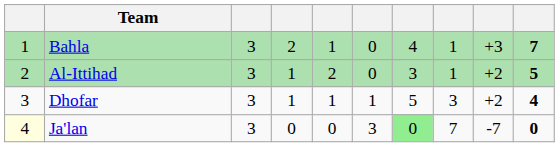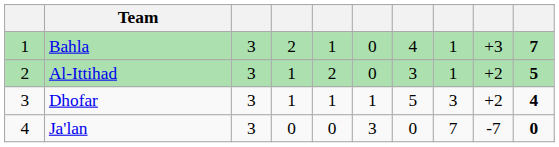(25, 127) lightyellow background -> (25, 127) no background
(413, 127) lightgreen background -> (413, 127) no background
